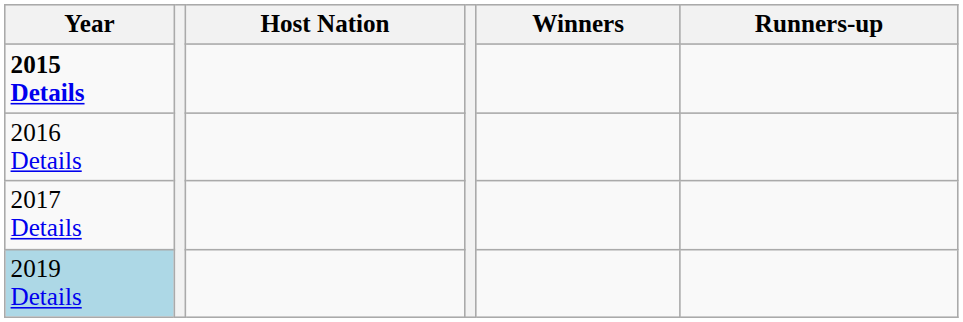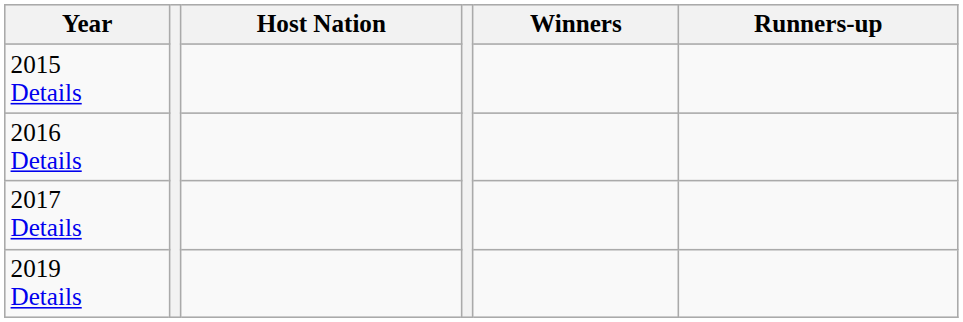(48, 78) bold -> (46, 78) normal
(46, 282) lightblue background -> (46, 282) no background
